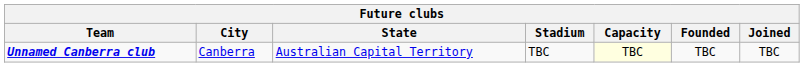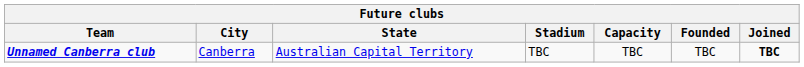(633, 52) lightyellow background -> (633, 52) no background
(769, 52) normal -> (769, 52) bold
